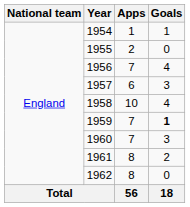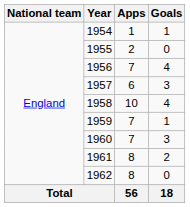(167, 121) bold -> (167, 121) normal
